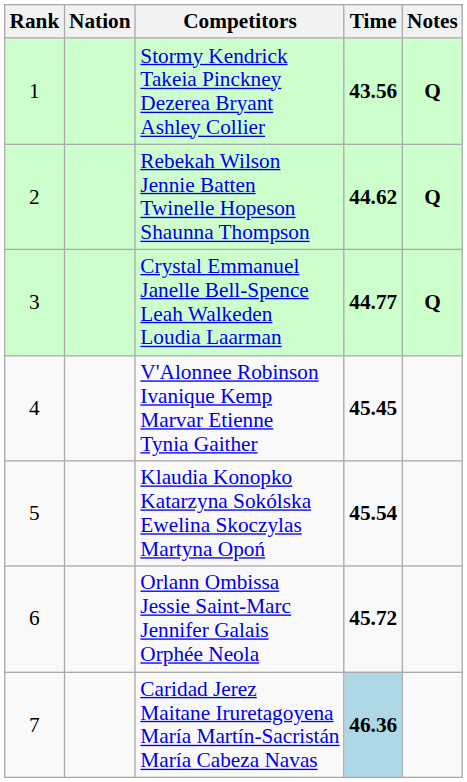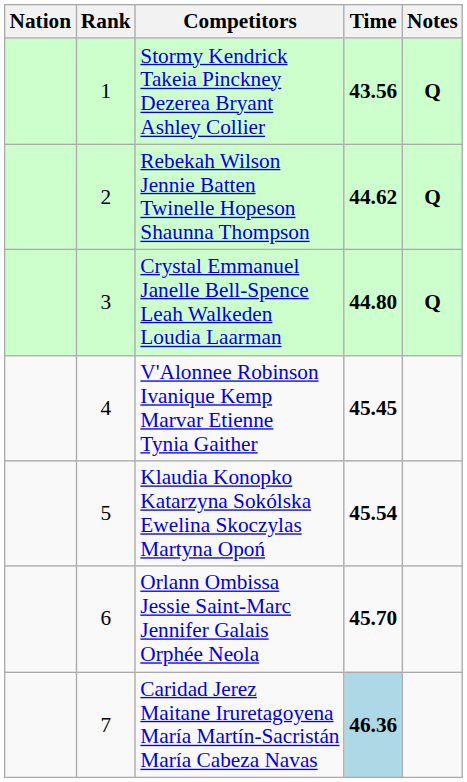columns swapped: (34, 21) <-> (100, 21)
(373, 302) 44.77 -> (373, 302) 44.80
(373, 618) 45.72 -> (373, 618) 45.70
